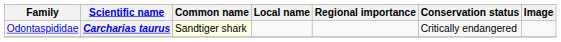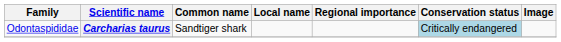(211, 28) lightyellow background -> (211, 28) no background
(469, 28) no background -> (469, 28) lightblue background
